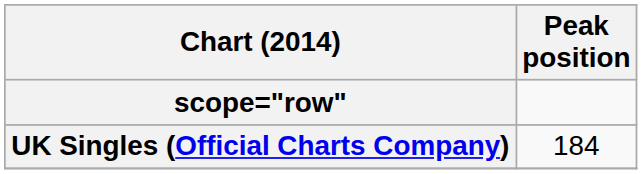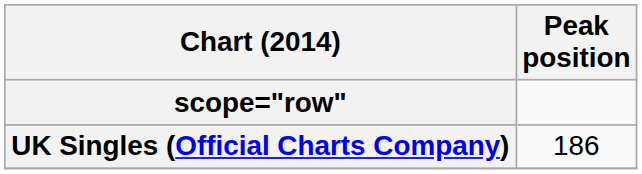(576, 146) 184 -> (576, 146) 186
